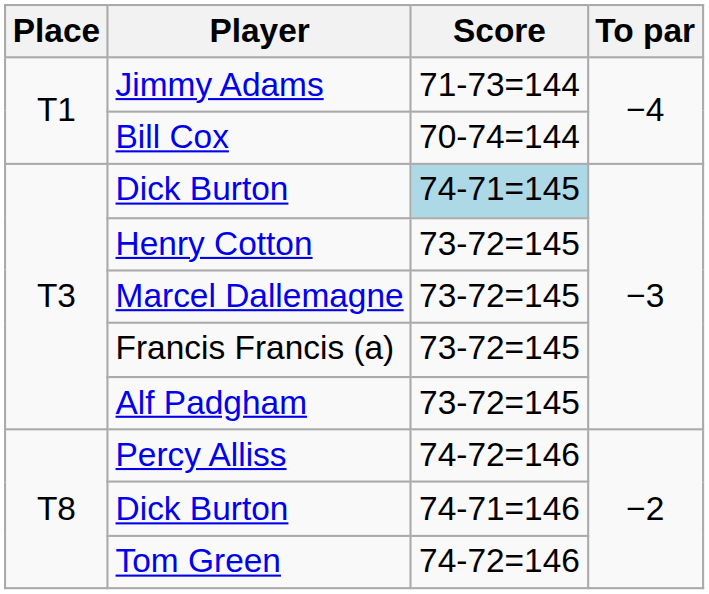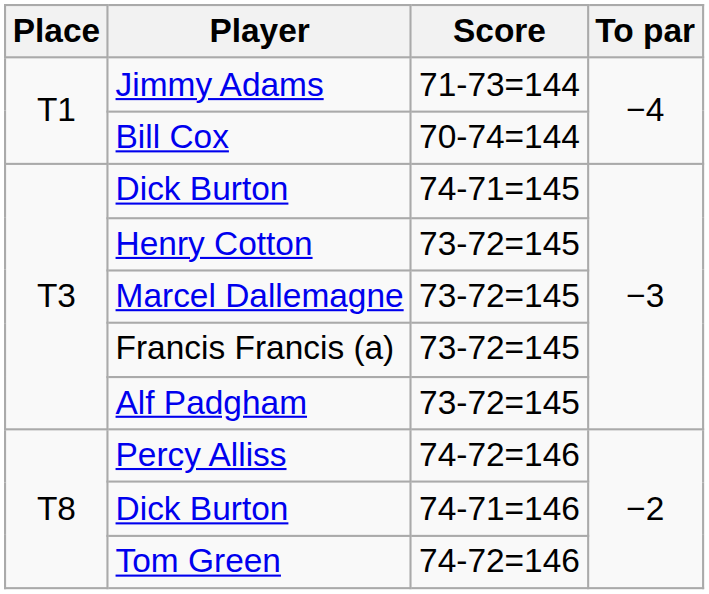(499, 190) lightblue background -> (499, 190) no background
